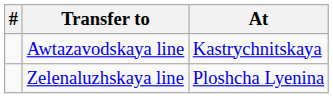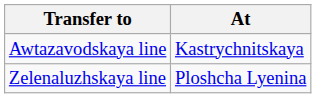- column: (13, 19)
